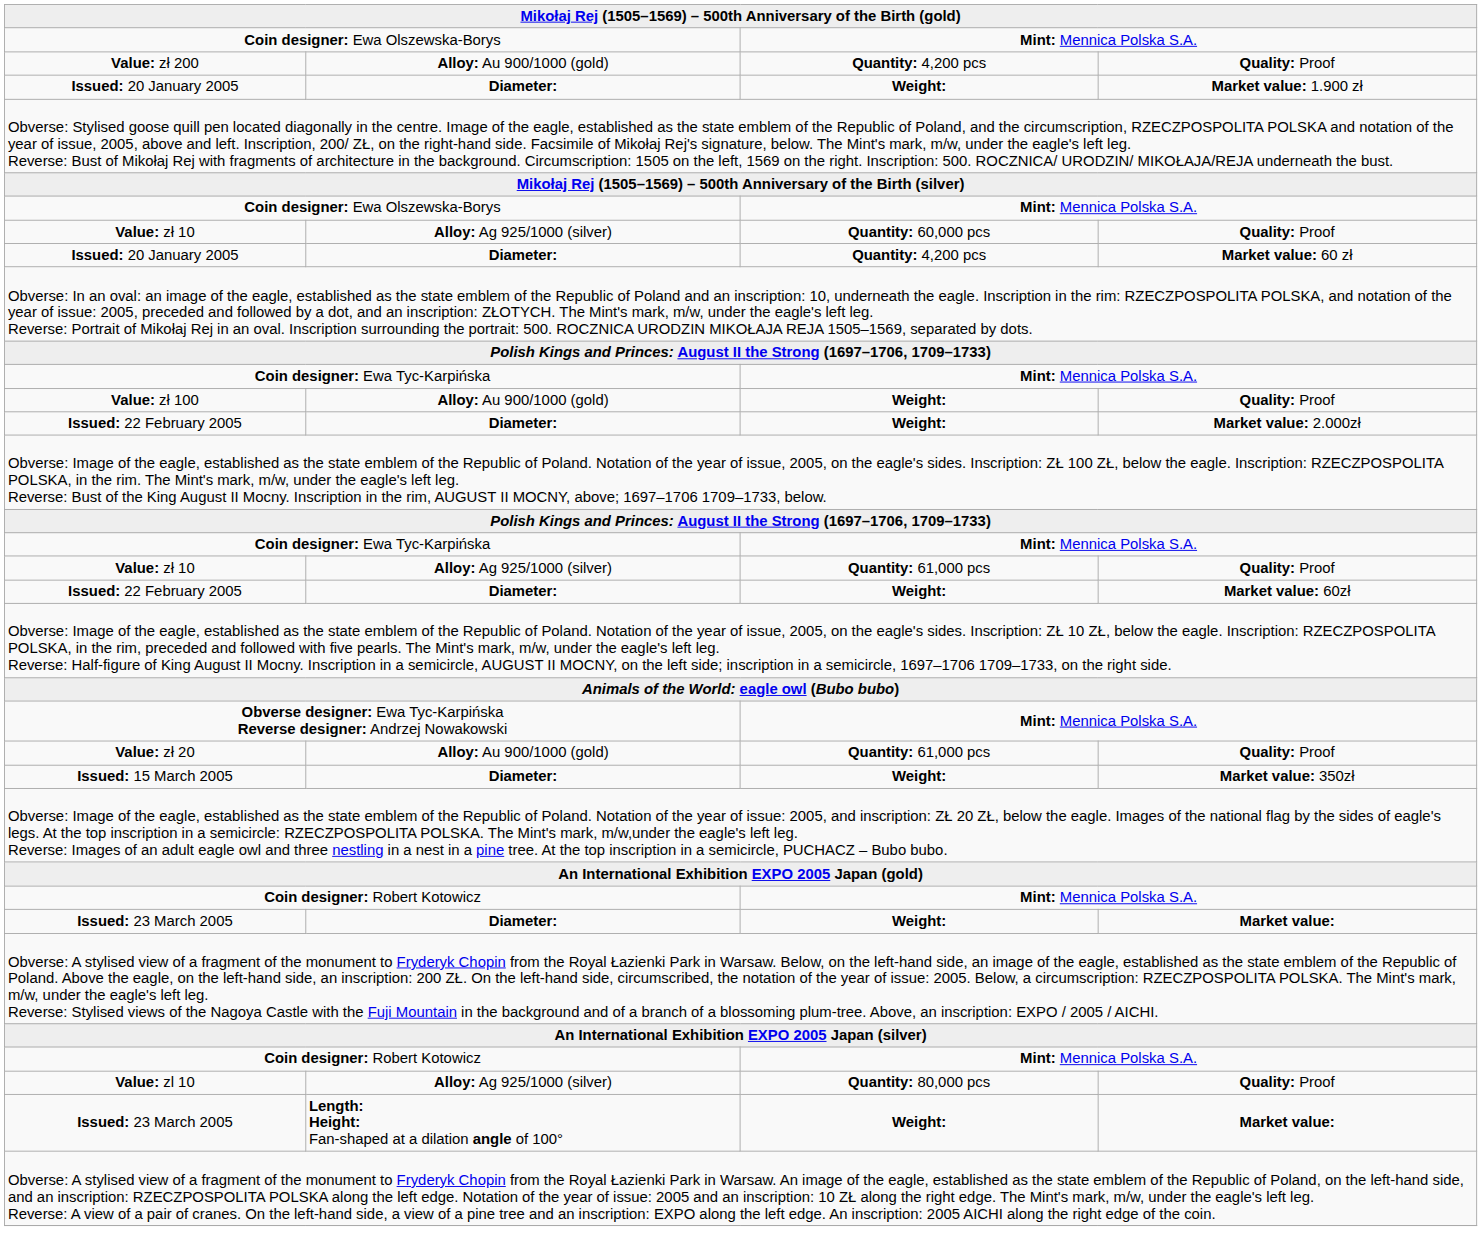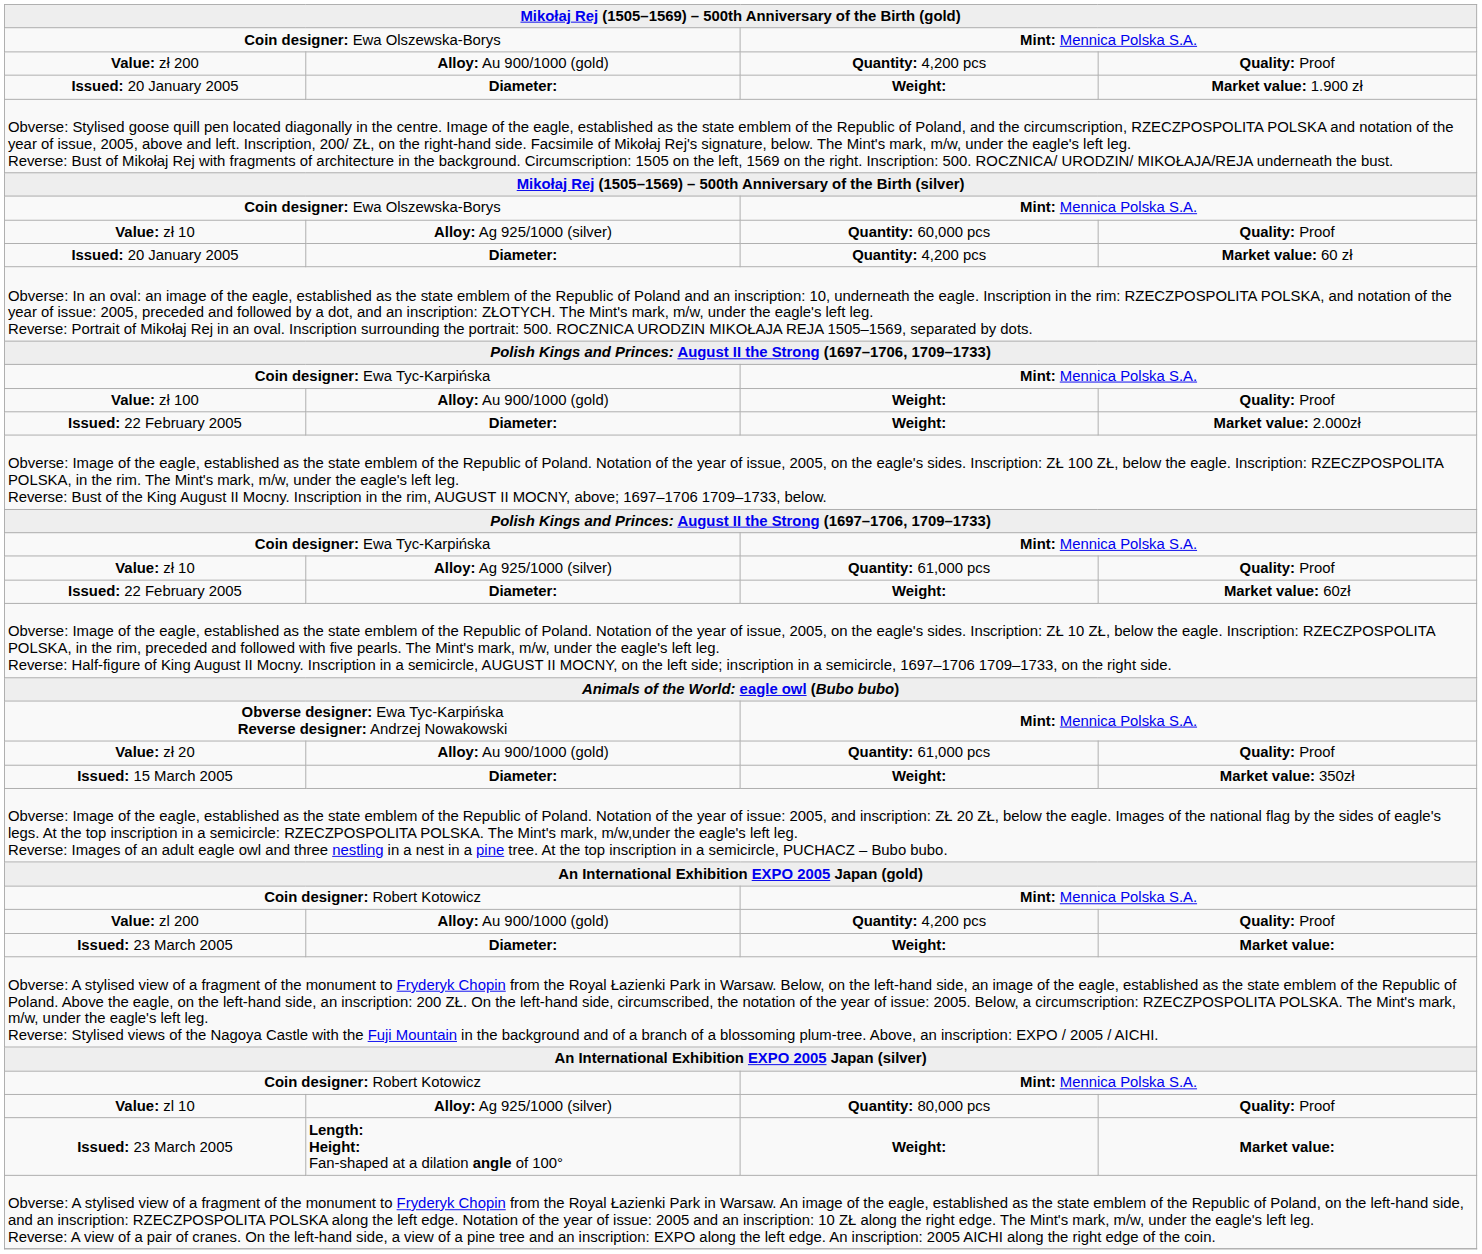+ row: (155, 921)
